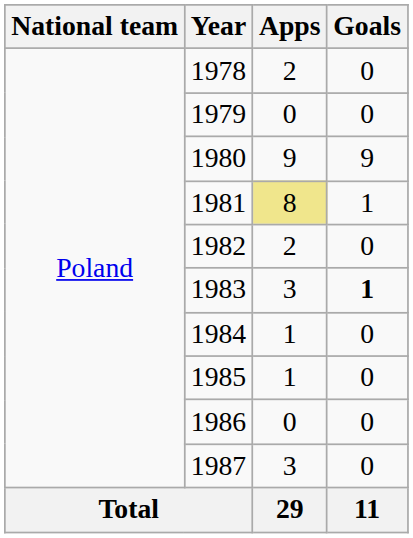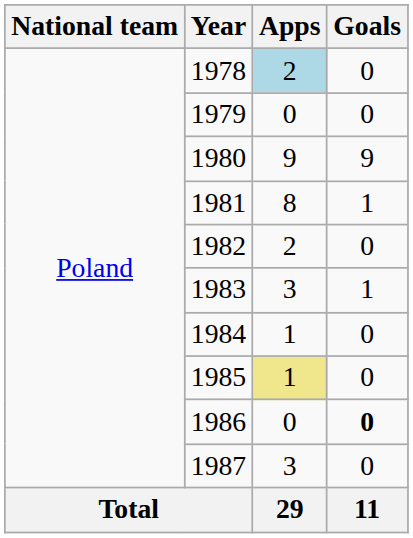(290, 70) no background -> (290, 70) lightblue background
(290, 202) khaki background -> (290, 202) no background
(367, 289) bold -> (367, 289) normal
(290, 377) no background -> (290, 377) khaki background
(367, 421) normal -> (367, 421) bold
